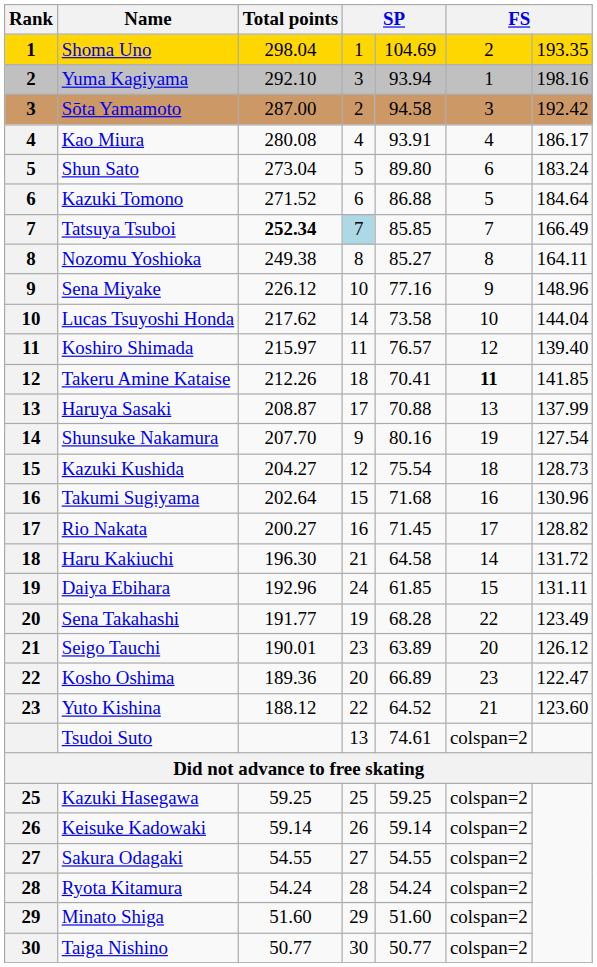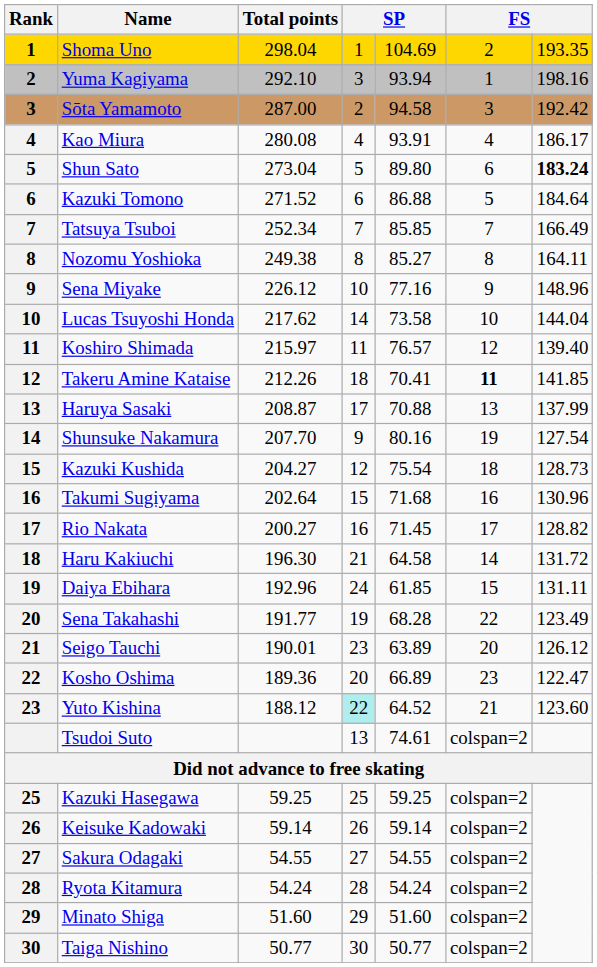(562, 169) normal -> (562, 169) bold
(291, 229) bold -> (291, 229) normal
(359, 229) lightblue background -> (359, 229) no background
(359, 708) no background -> (359, 708) paleturquoise background
